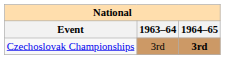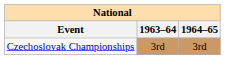(200, 46) bold -> (200, 46) normal
